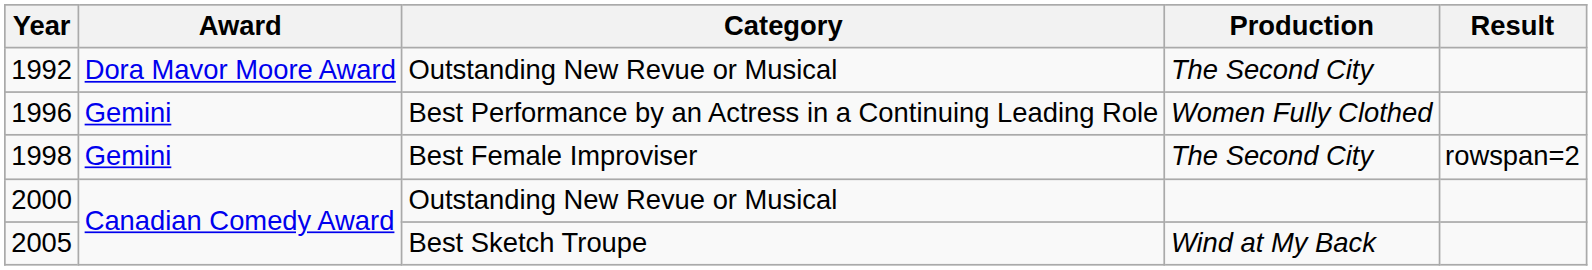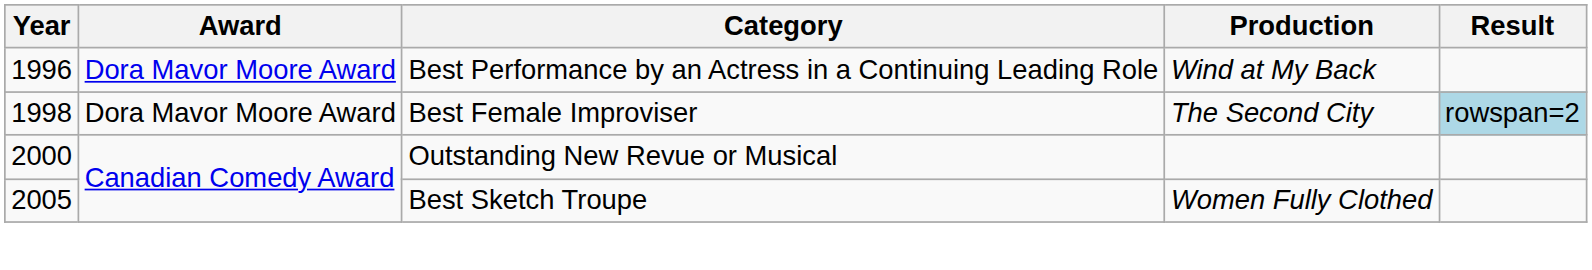- row: (42, 69)
(128, 112) Gemini -> (240, 69) Dora Mavor Moore Award
(1302, 112) Women Fully Clothed -> (1273, 69) Wind at My Back
(128, 156) Gemini -> (240, 112) Dora Mavor Moore Award
(1512, 156) no background -> (1512, 112) lightblue background
(1273, 243) Wind at My Back -> (1302, 199) Women Fully Clothed
